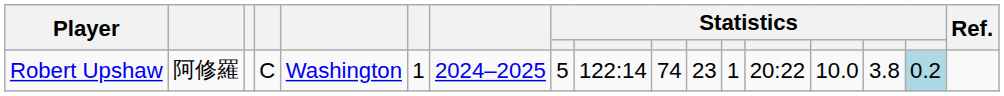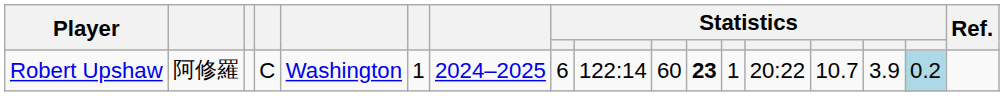(562, 71) 5 -> (562, 71) 6
(669, 71) 74 -> (669, 71) 60
(704, 71) normal -> (704, 71) bold
(837, 71) 10.0 -> (837, 71) 10.7
(884, 71) 3.8 -> (884, 71) 3.9
